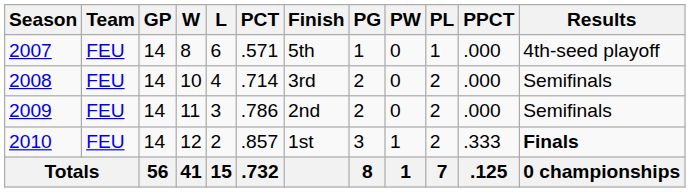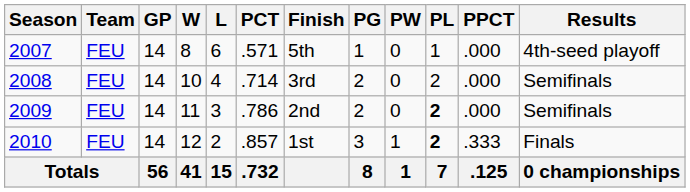(435, 111) normal -> (435, 111) bold
(435, 141) normal -> (435, 141) bold
(551, 141) bold -> (549, 141) normal
